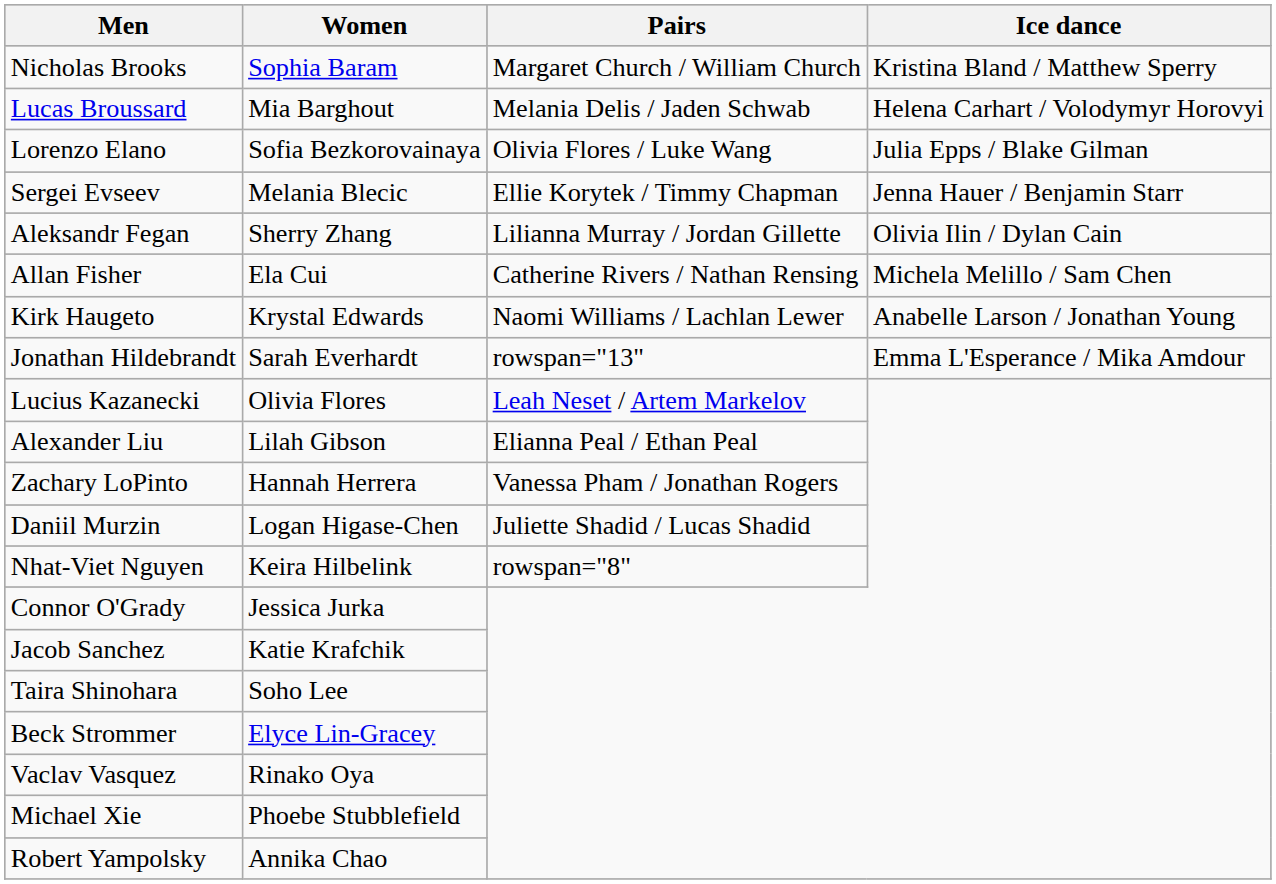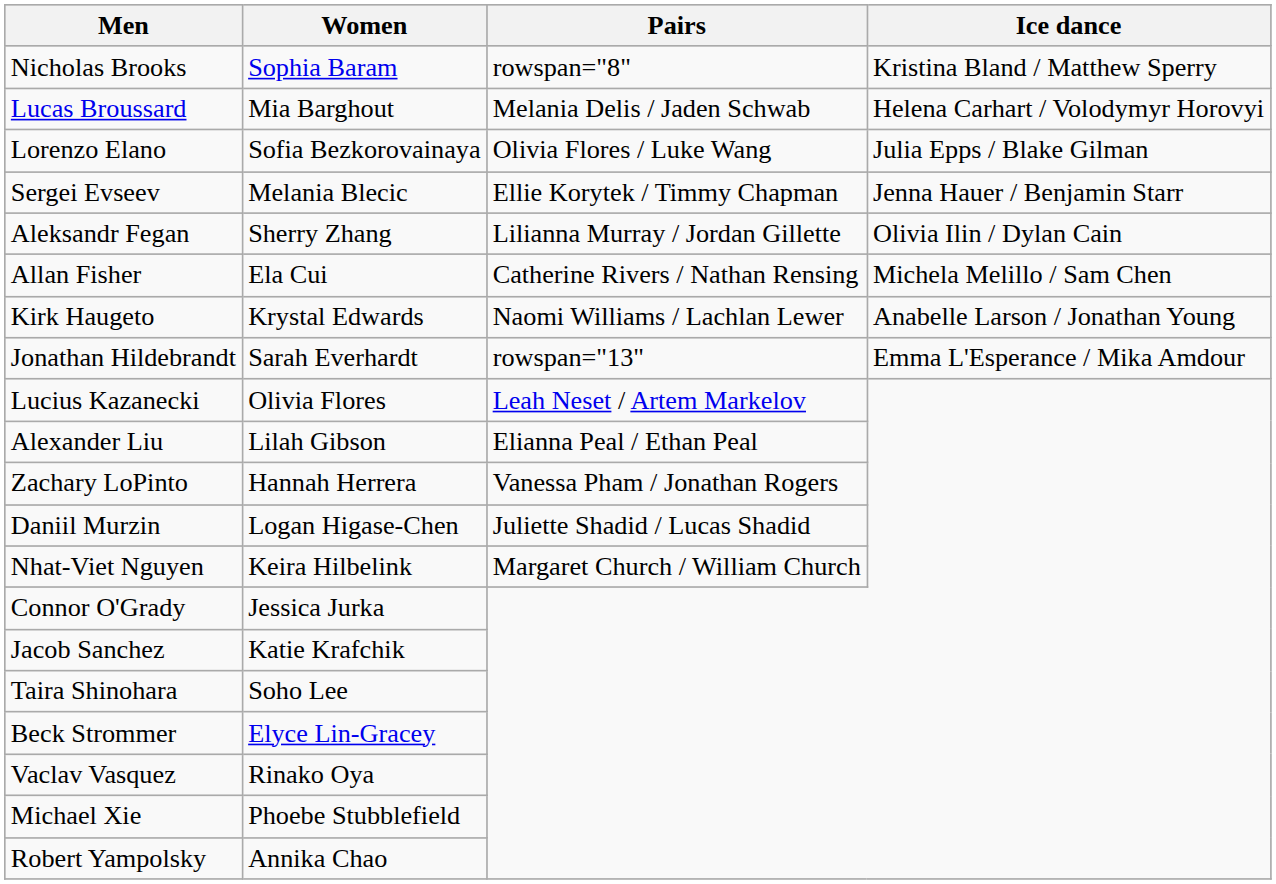(677, 66) Margaret Church / William Church -> (562, 66) rowspan="8"
(562, 566) rowspan="8" -> (677, 566) Margaret Church / William Church
